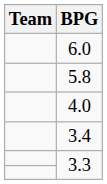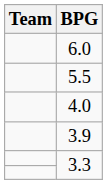(79, 77) 5.8 -> (79, 77) 5.5
(79, 135) 3.4 -> (79, 135) 3.9
